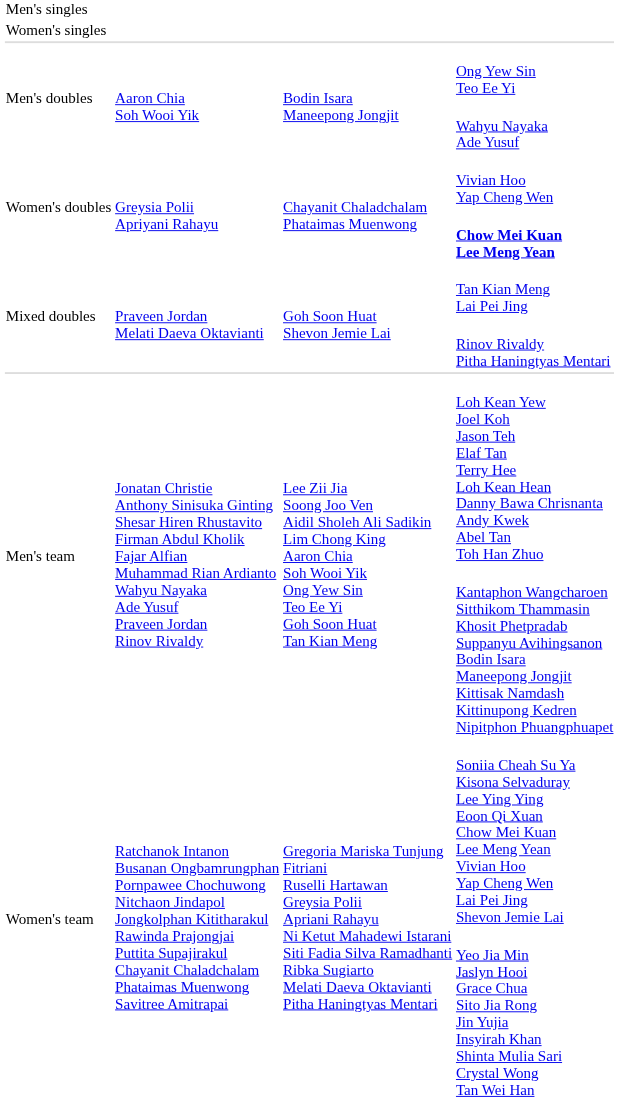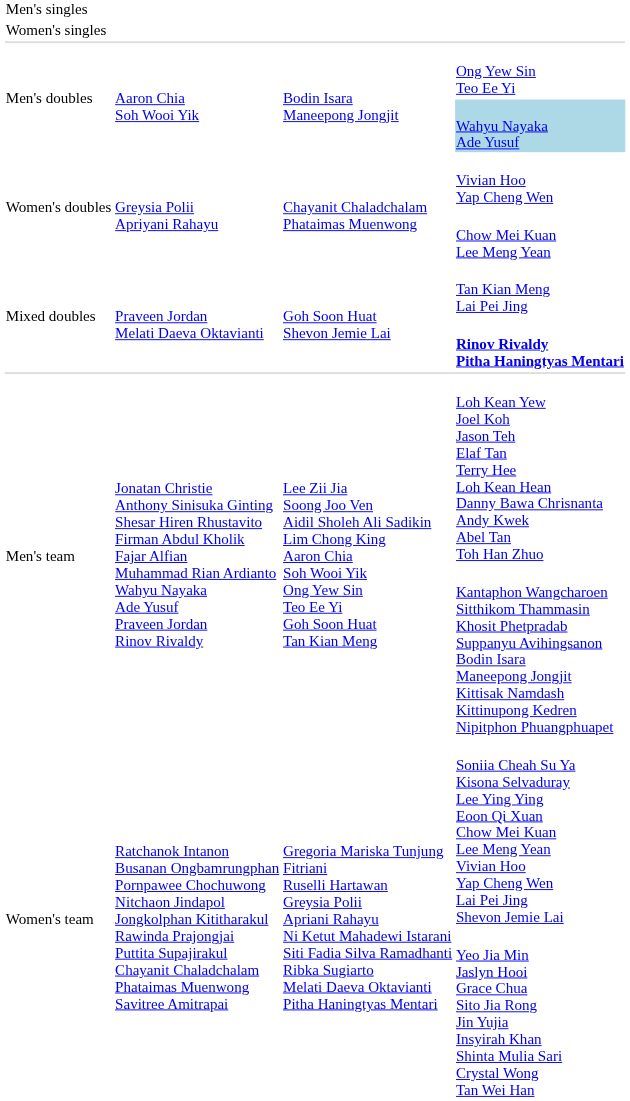(502, 134) no background -> (502, 134) lightblue background
(509, 243) bold -> (506, 243) normal
(533, 352) normal -> (540, 352) bold
